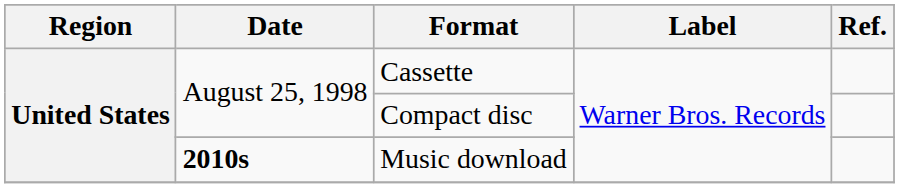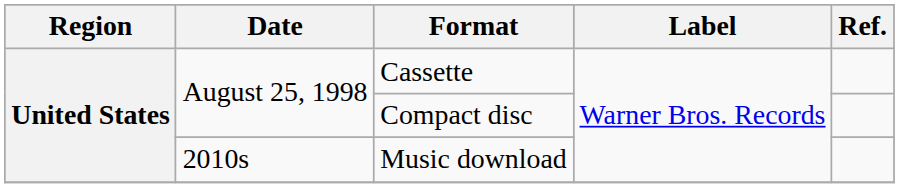(216, 159) bold -> (216, 159) normal
